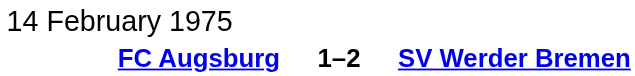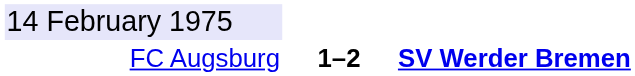(120, 21) no background -> (120, 21) lavender background
(199, 58) bold -> (205, 58) normal
